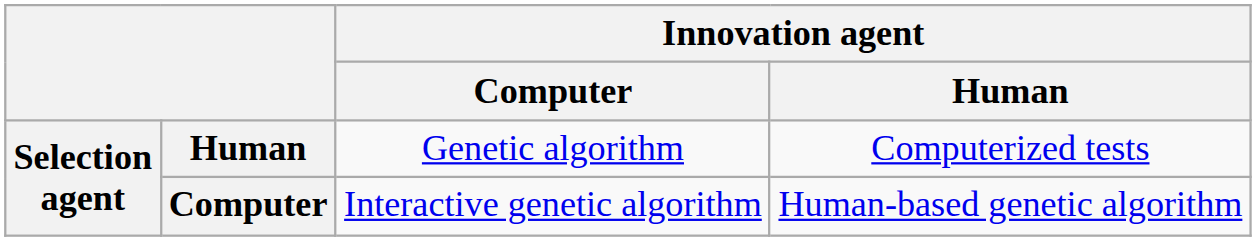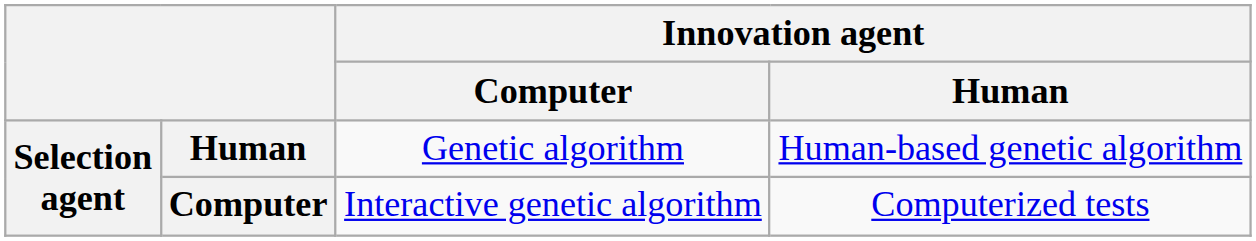(1010, 147) Computerized tests -> (1010, 147) Human-based genetic algorithm
(1010, 205) Human-based genetic algorithm -> (1010, 205) Computerized tests
